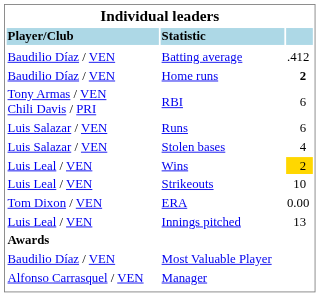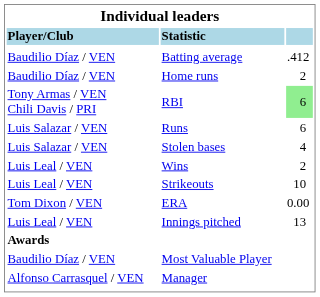(297, 75) bold -> (297, 75) normal
(297, 101) no background -> (297, 101) lightgreen background
(297, 165) gold background -> (297, 165) no background
